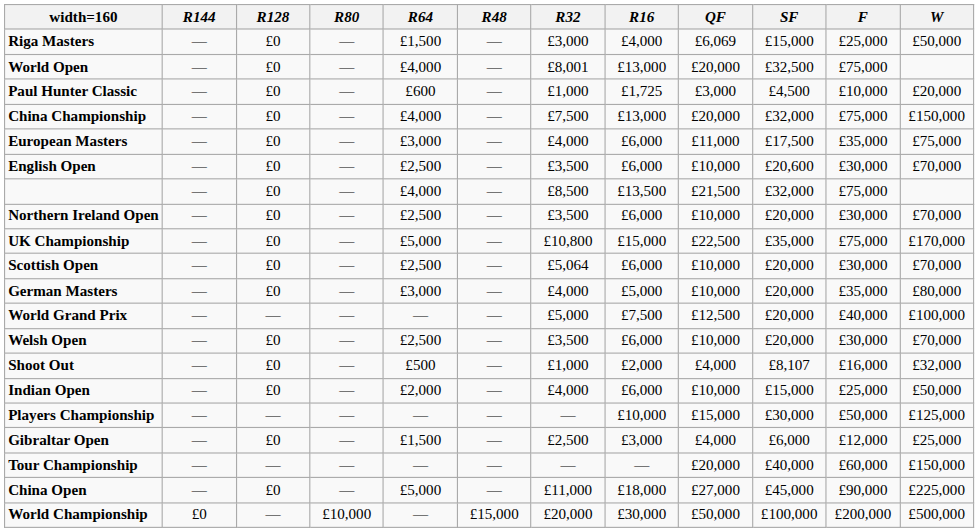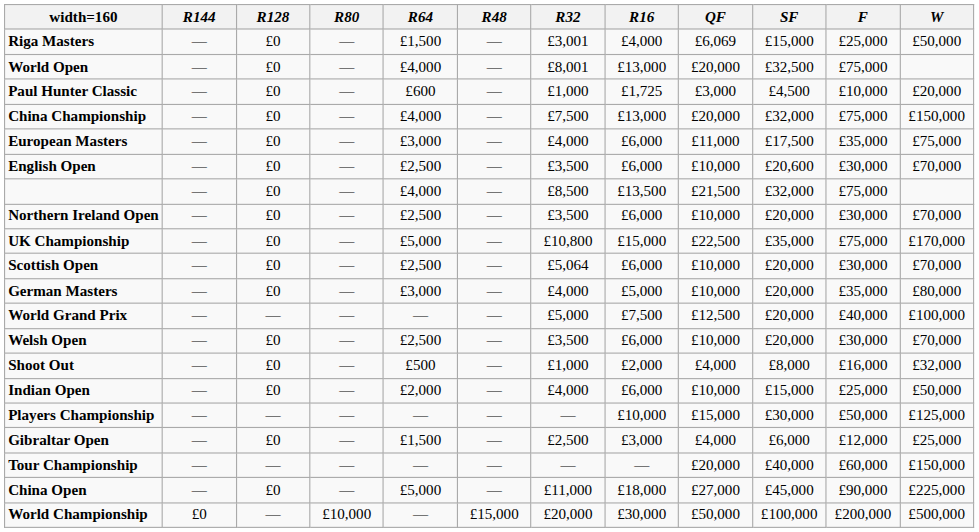(568, 41) £3,000 -> (568, 41) £3,001
(789, 365) £8,107 -> (789, 365) £8,000
